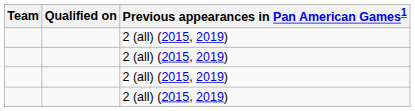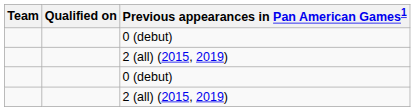(175, 37) 2 (all) (2015, 2019) -> (148, 37) 0 (debut)
(175, 77) 2 (all) (2015, 2019) -> (148, 77) 0 (debut)
